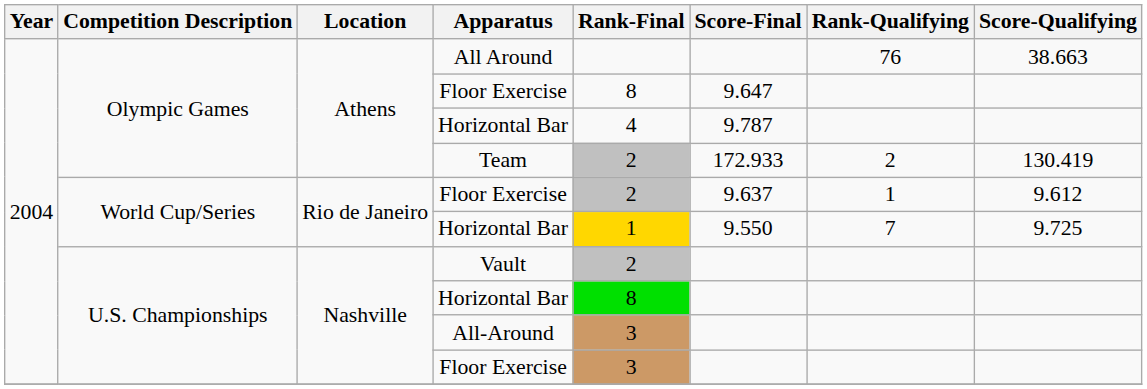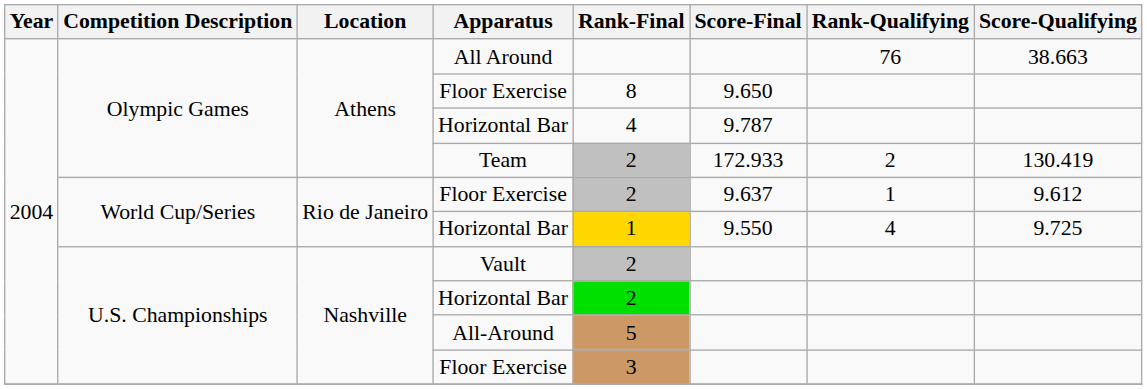(748, 90) 9.647 -> (748, 90) 9.650
(890, 228) 7 -> (890, 228) 4
(631, 297) 8 -> (631, 297) 2
(631, 332) 3 -> (631, 332) 5
